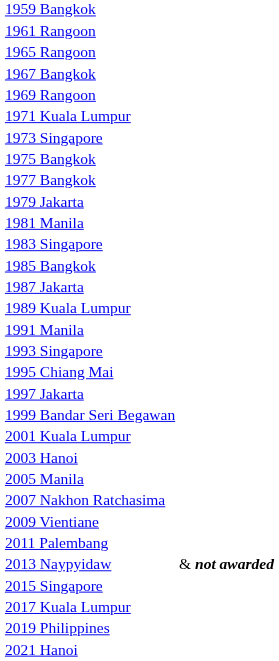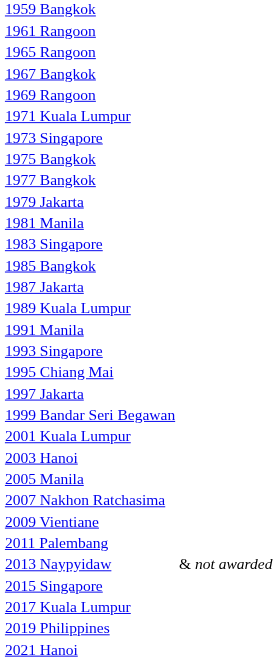(234, 564) bold -> (234, 564) normal
